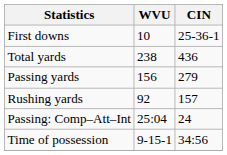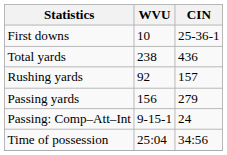rows swapped: (45, 98) <-> (43, 77)
(152, 119) 25:04 -> (155, 119) 9-15-1
(155, 139) 9-15-1 -> (152, 139) 25:04
